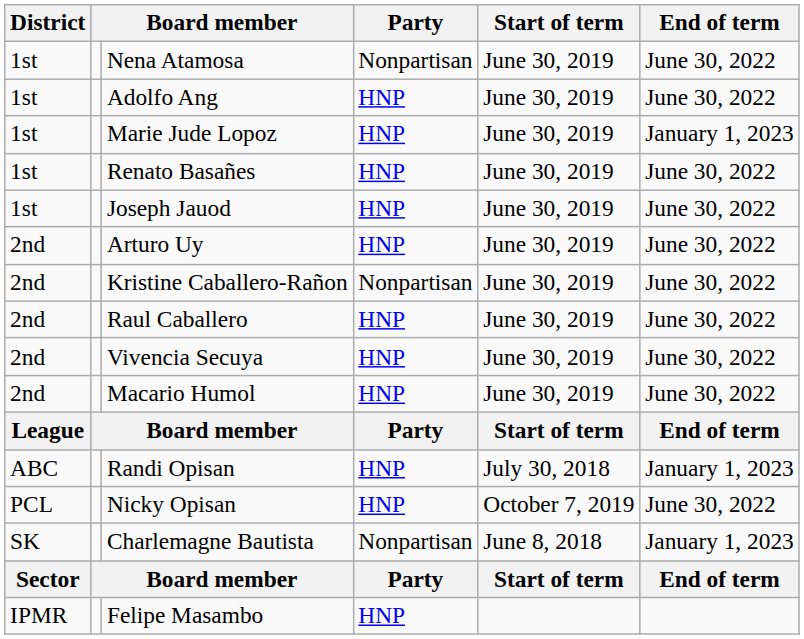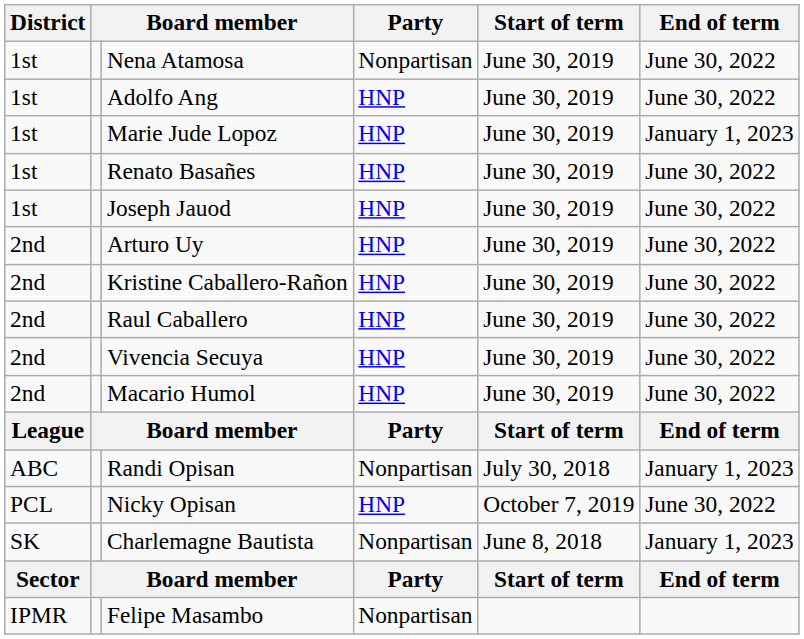(415, 282) Nonpartisan -> (382, 282) HNP
(382, 467) HNP -> (415, 467) Nonpartisan
(382, 615) HNP -> (415, 615) Nonpartisan
